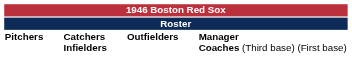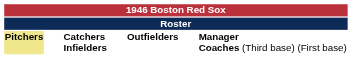(24, 37) no background -> (24, 37) khaki background
